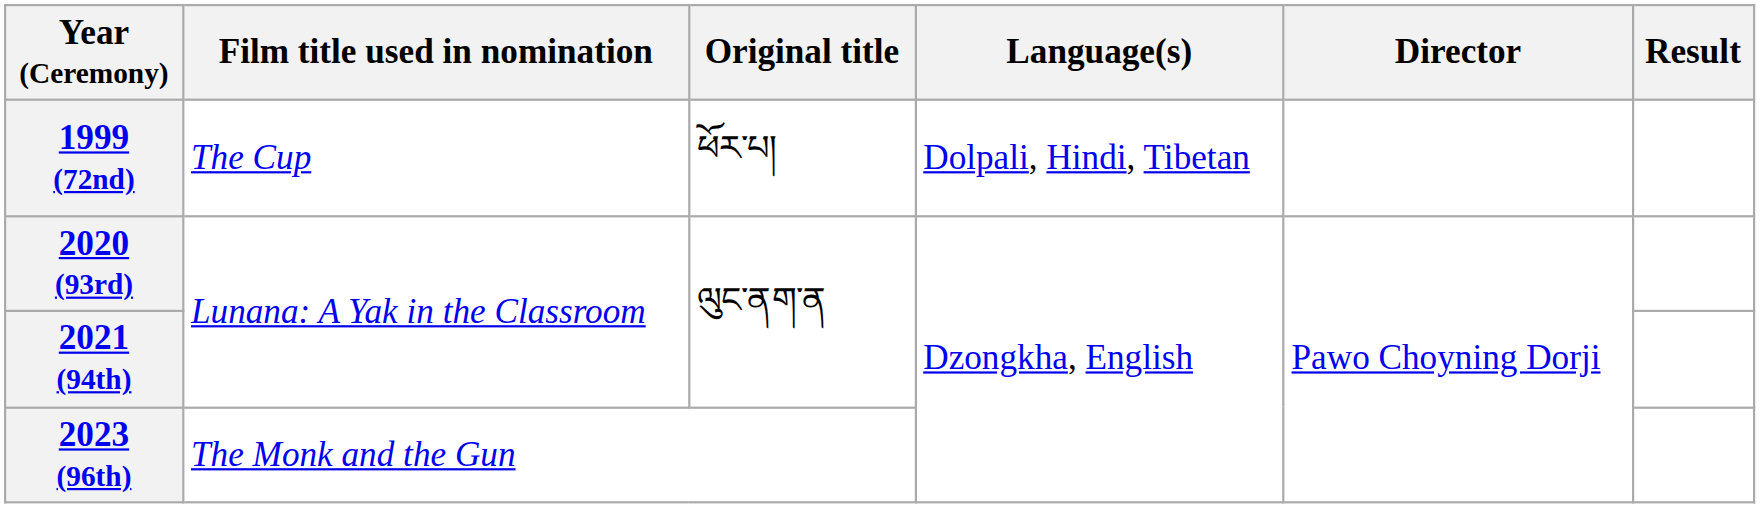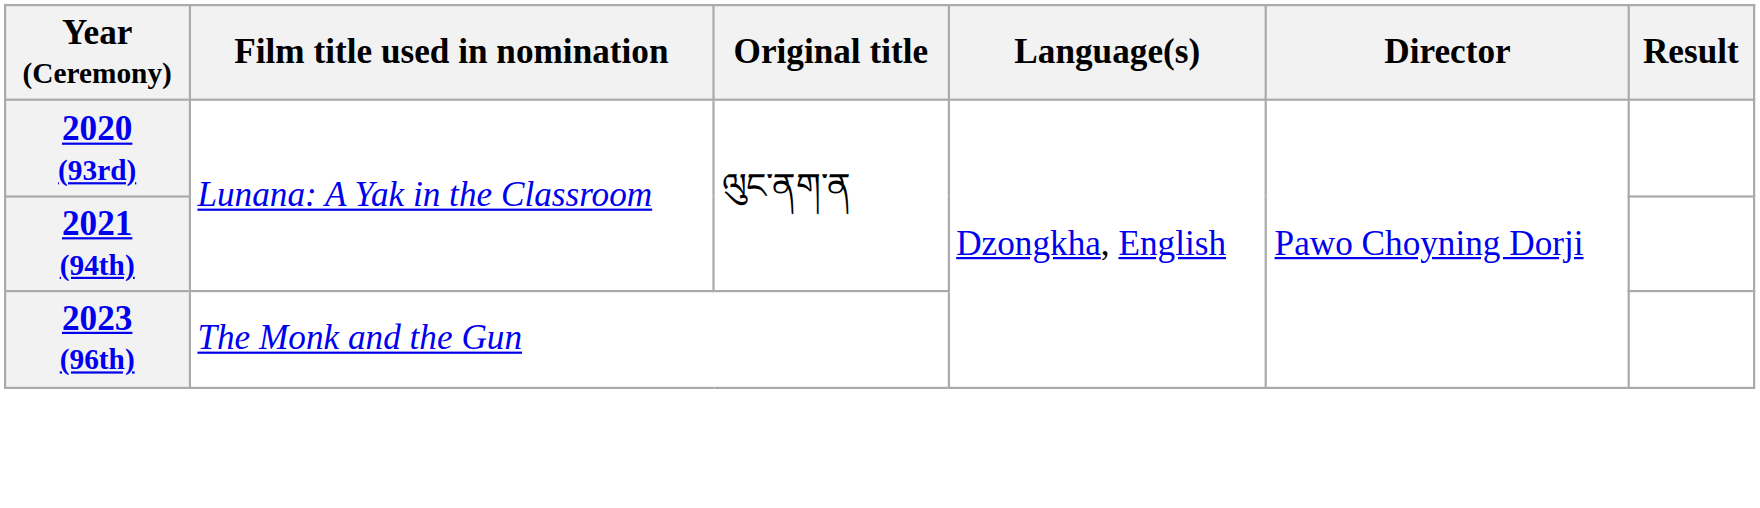- row: (94, 157)
